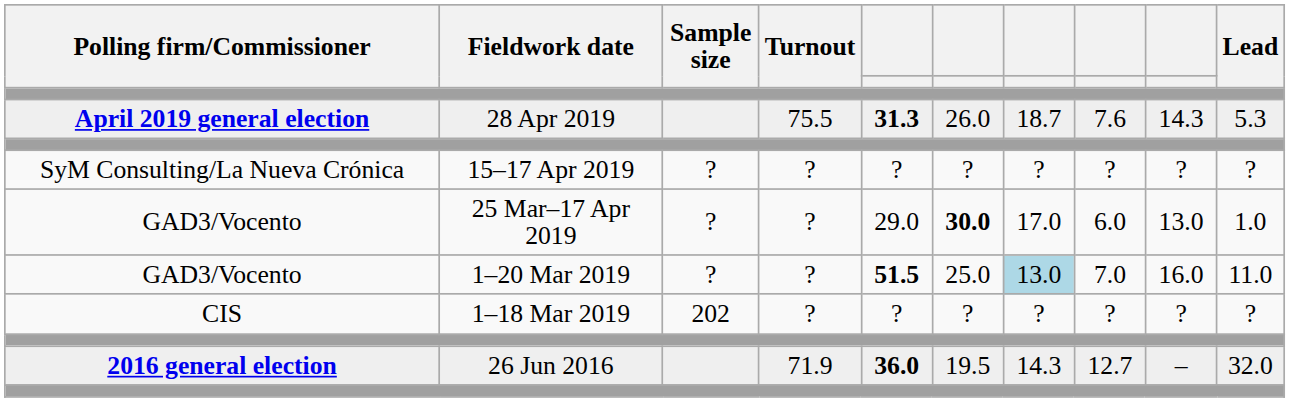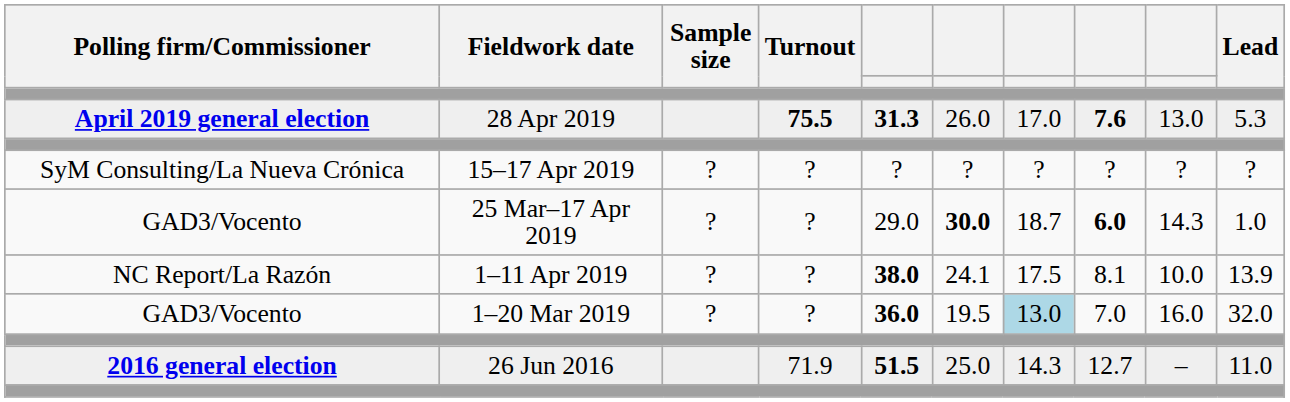(810, 119) normal -> (810, 119) bold
(1039, 119) 18.7 -> (1039, 119) 17.0
(1110, 119) normal -> (1110, 119) bold
(1181, 119) 14.3 -> (1181, 119) 13.0
(1039, 222) 17.0 -> (1039, 222) 18.7
(1110, 222) normal -> (1110, 222) bold
(1181, 222) 13.0 -> (1181, 222) 14.3
+ row: (222, 274)
(897, 274) 51.5 -> (897, 313) 36.0
(968, 274) 25.0 -> (968, 313) 19.5
(1250, 274) 11.0 -> (1250, 313) 32.0
- row: (222, 313)
(897, 364) 36.0 -> (897, 364) 51.5
(968, 364) 19.5 -> (968, 364) 25.0
(1250, 364) 32.0 -> (1250, 364) 11.0
